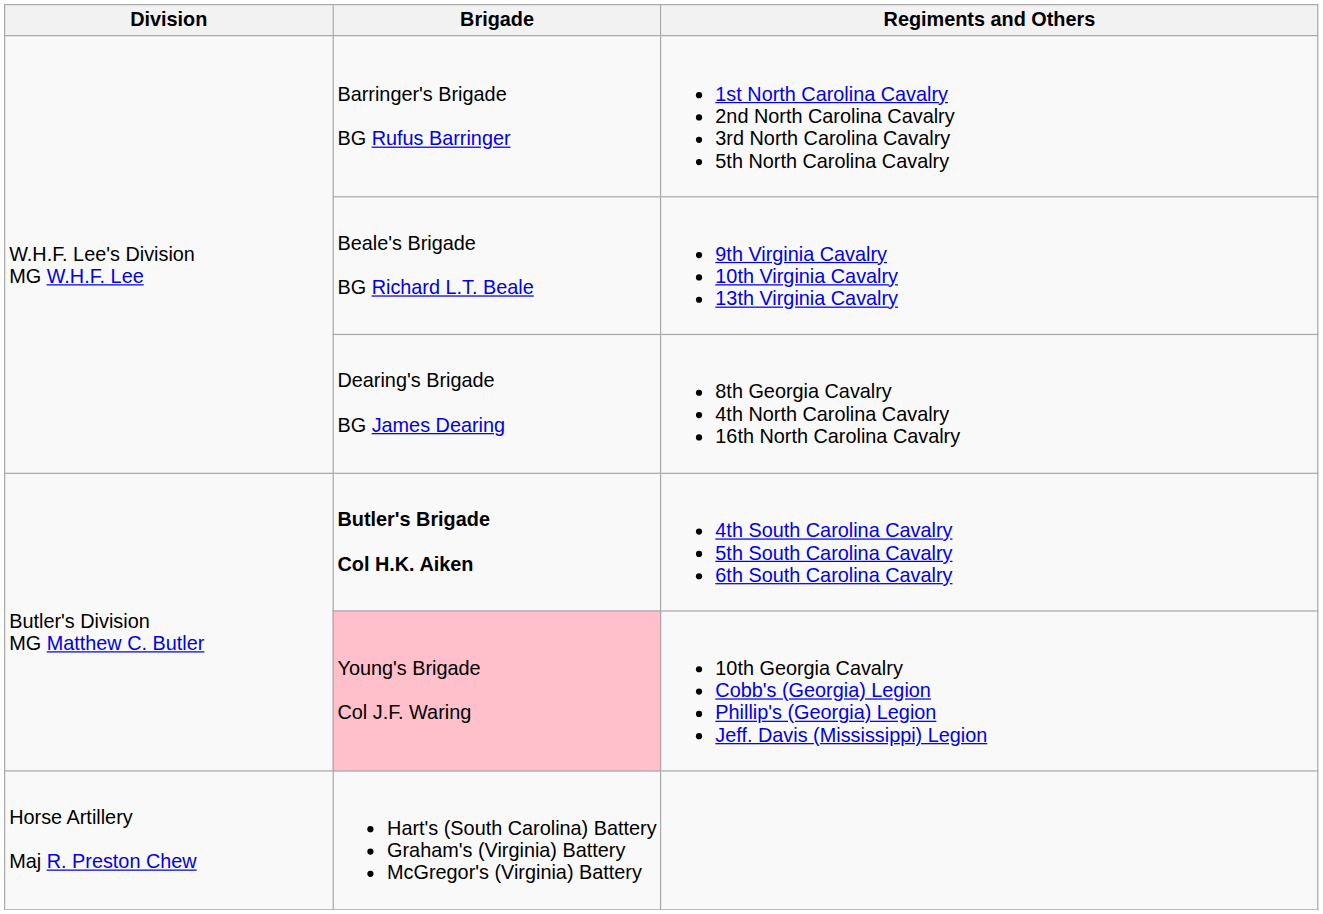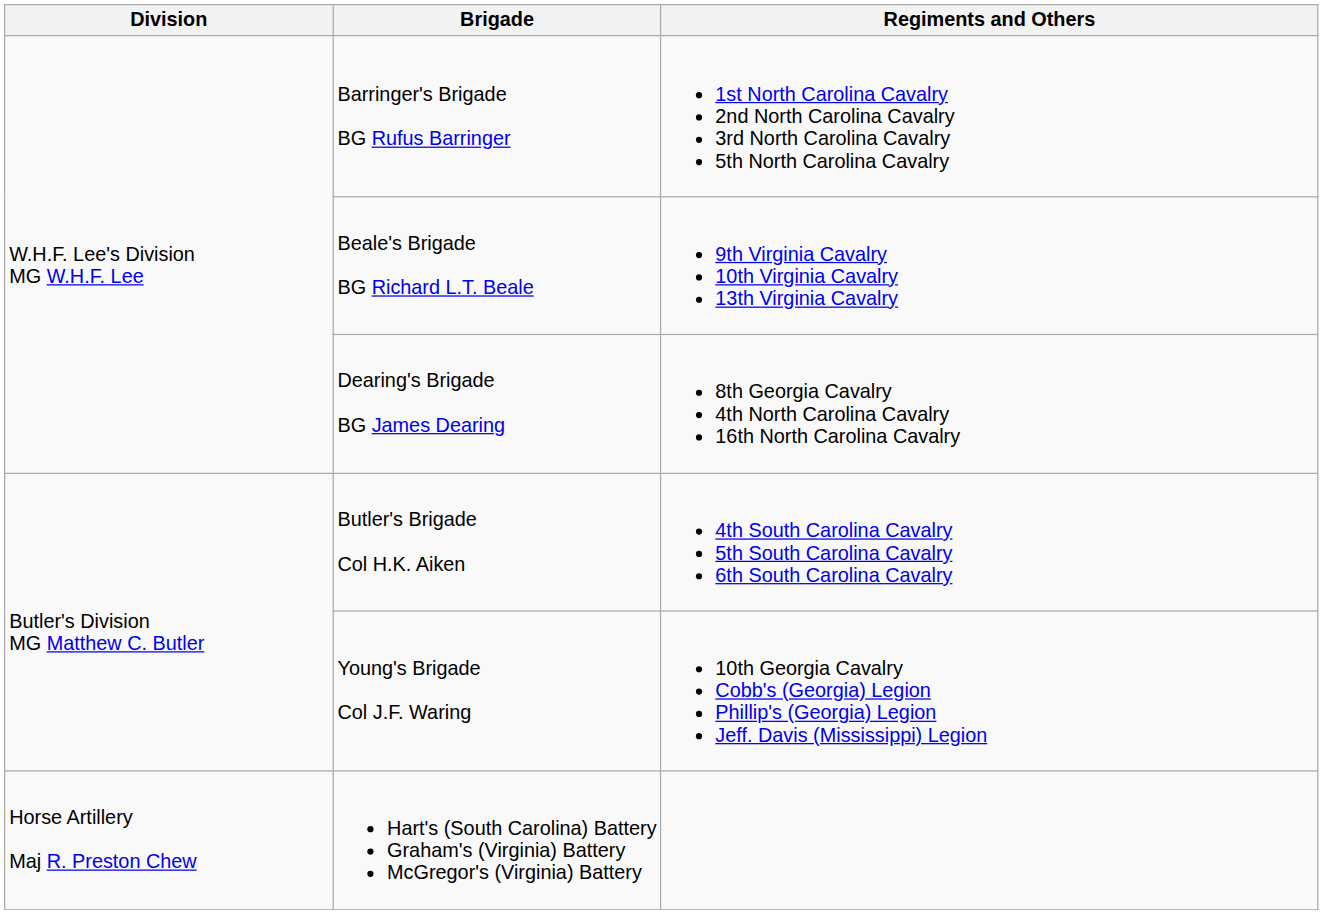(414, 541) bold -> (407, 541) normal
(409, 690) pink background -> (409, 690) no background
